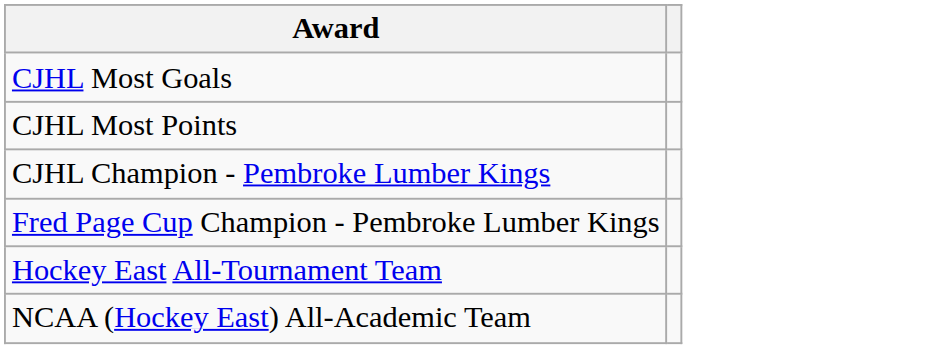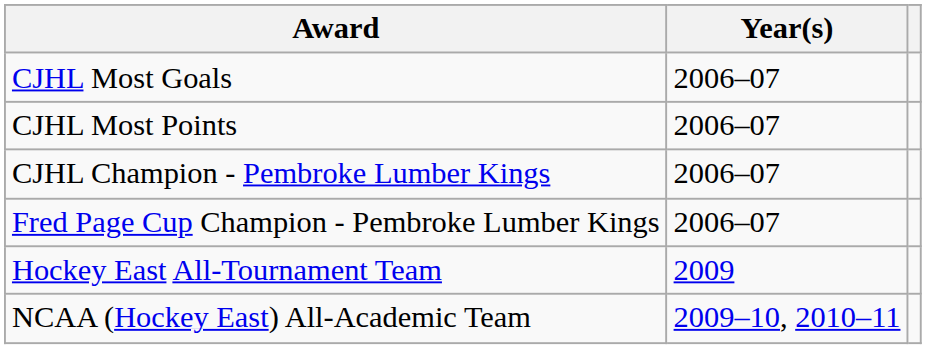+ column: (787, 28)
